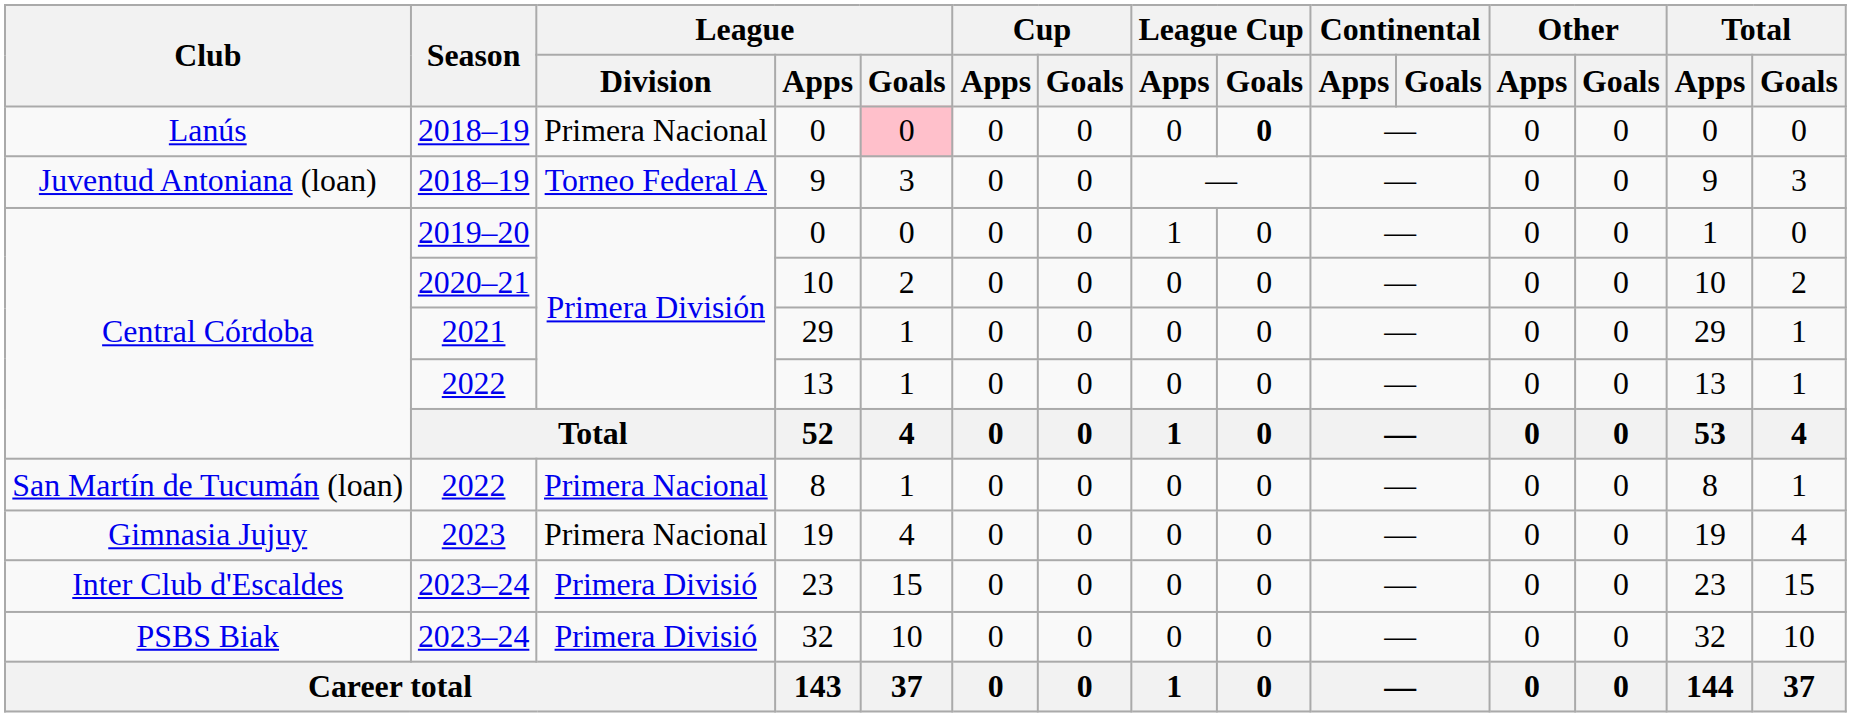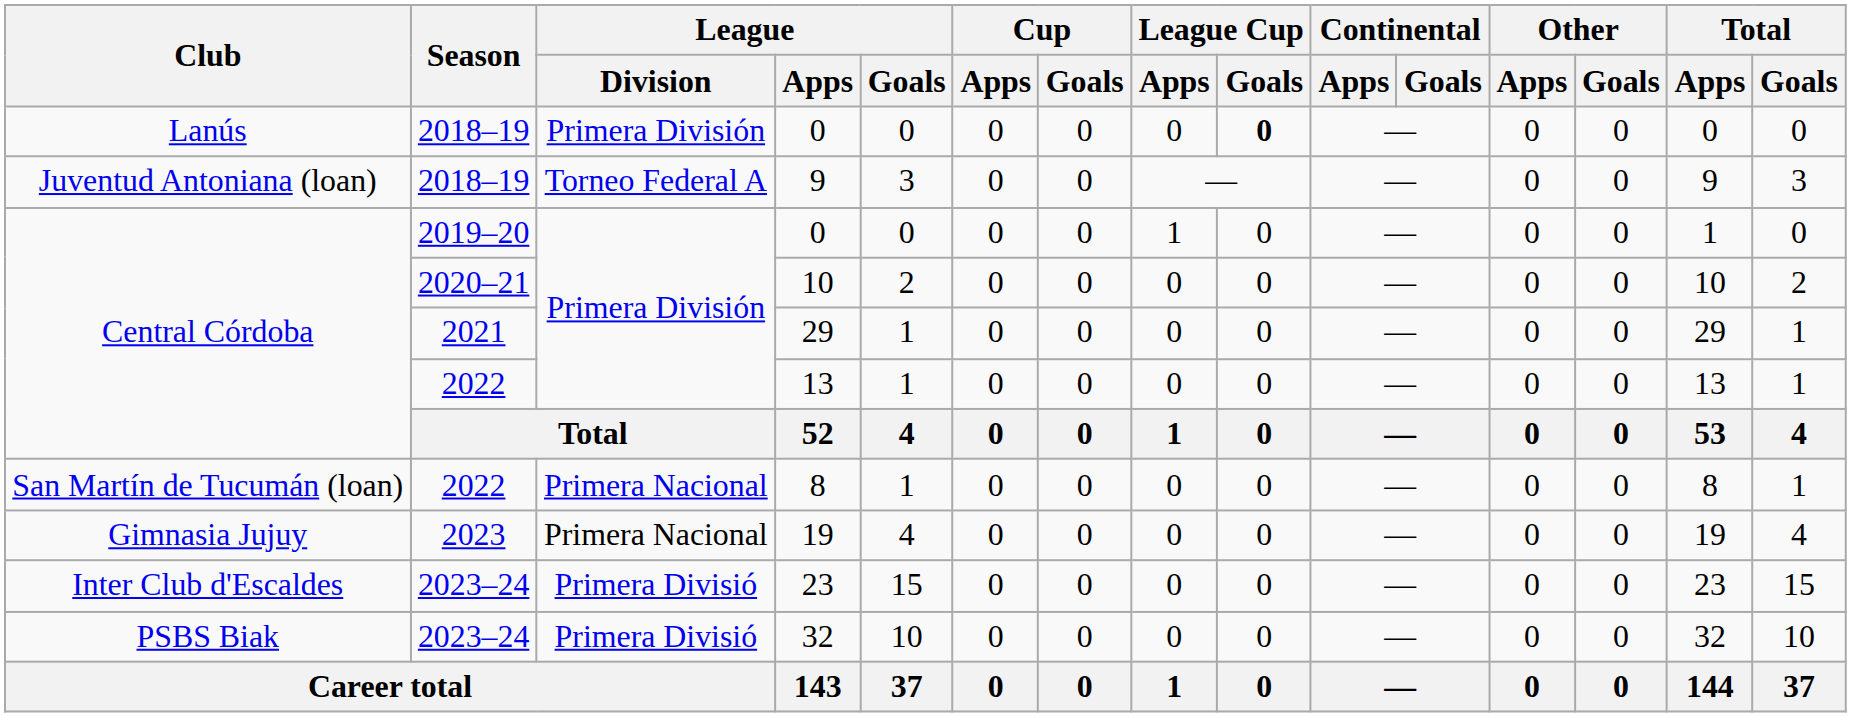(656, 130) Primera Nacional -> (656, 130) Primera División
(907, 130) pink background -> (907, 130) no background
